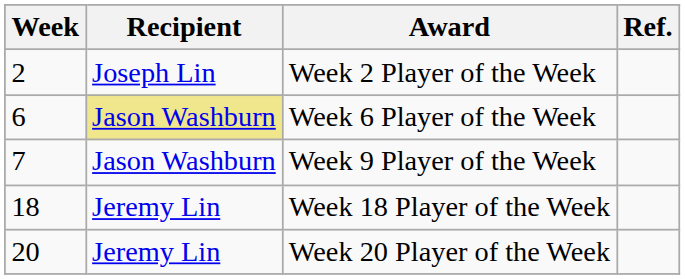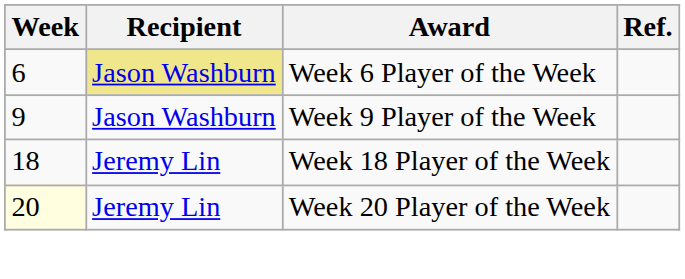- row: (442, 71)
(18, 161) 7 -> (18, 116) 9
(26, 251) no background -> (26, 206) lightyellow background
